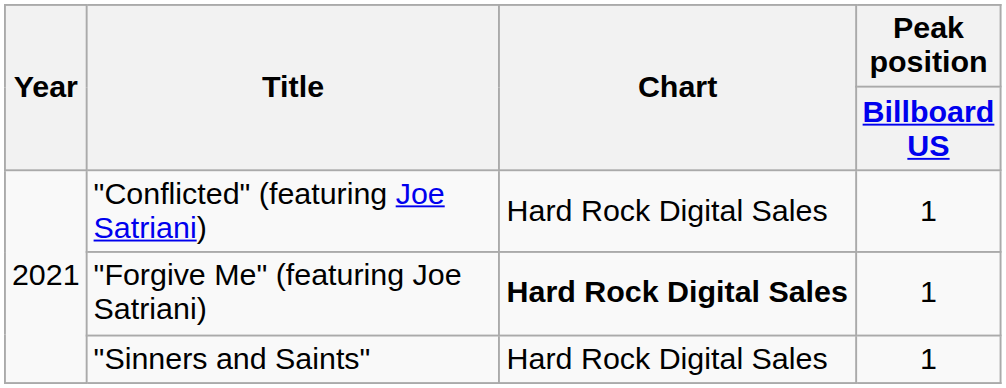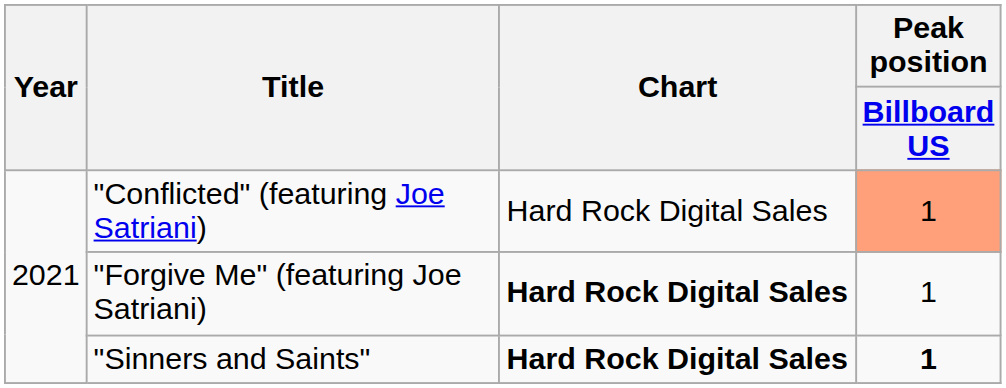(928, 210) no background -> (928, 210) lightsalmon background
(667, 358) normal -> (677, 358) bold
(928, 358) normal -> (928, 358) bold
